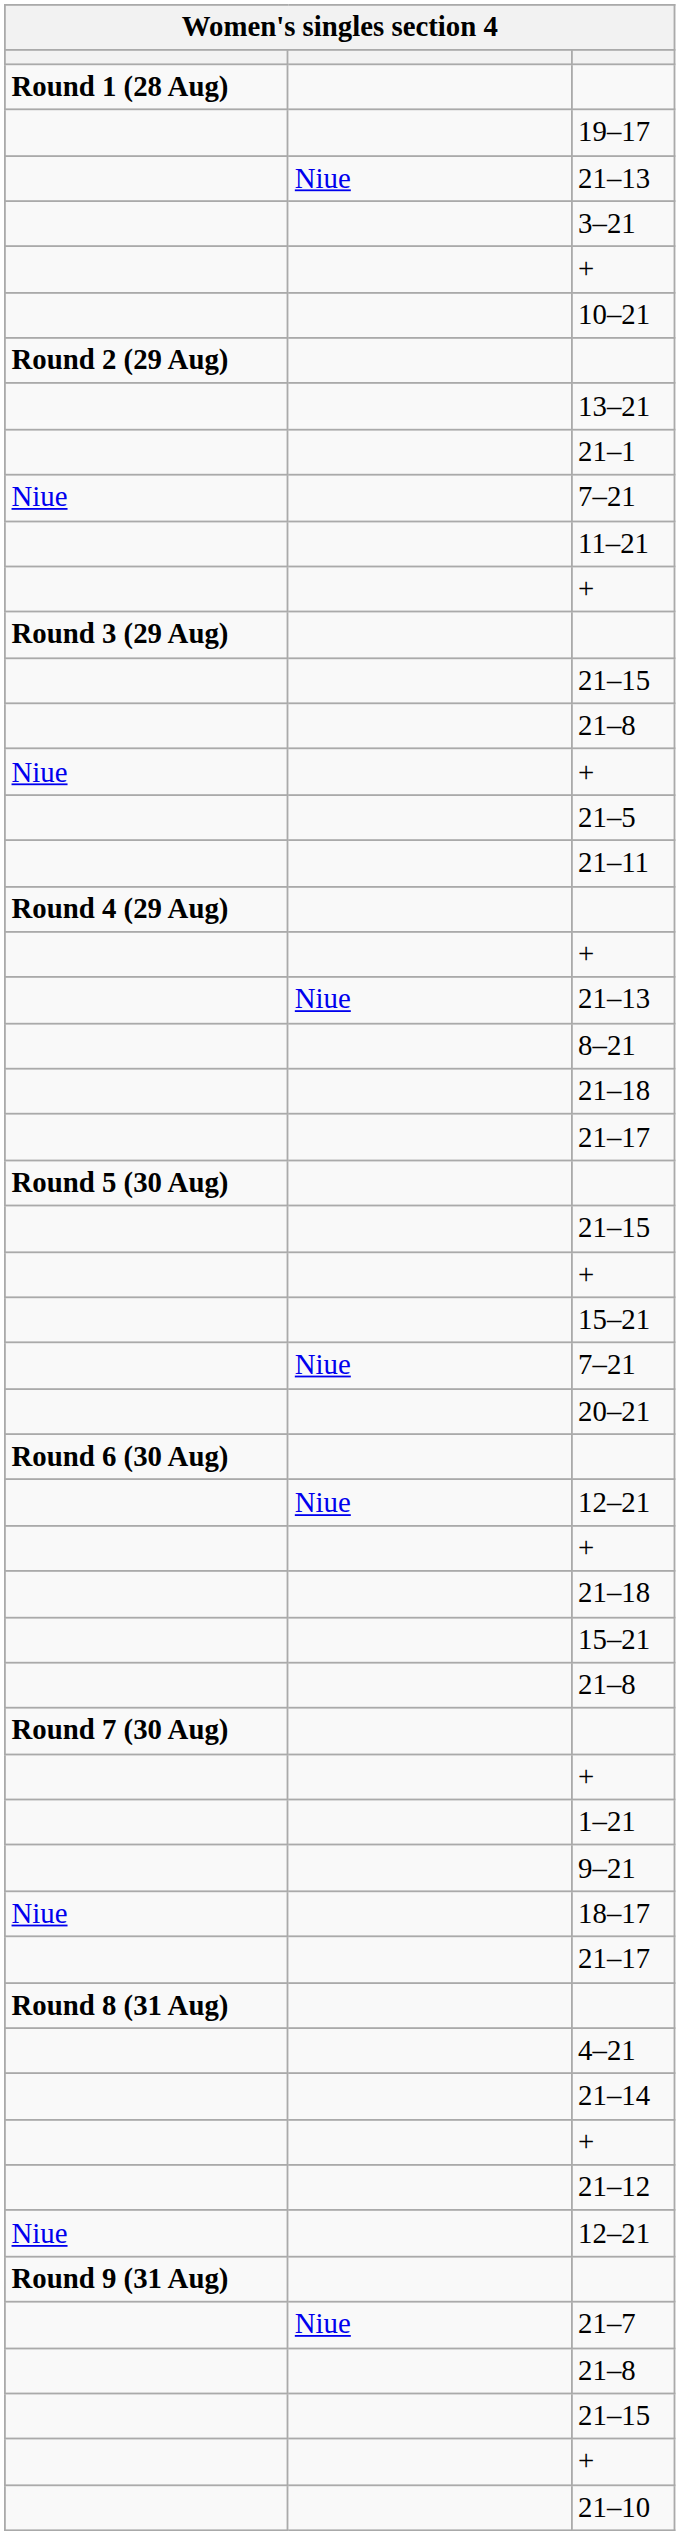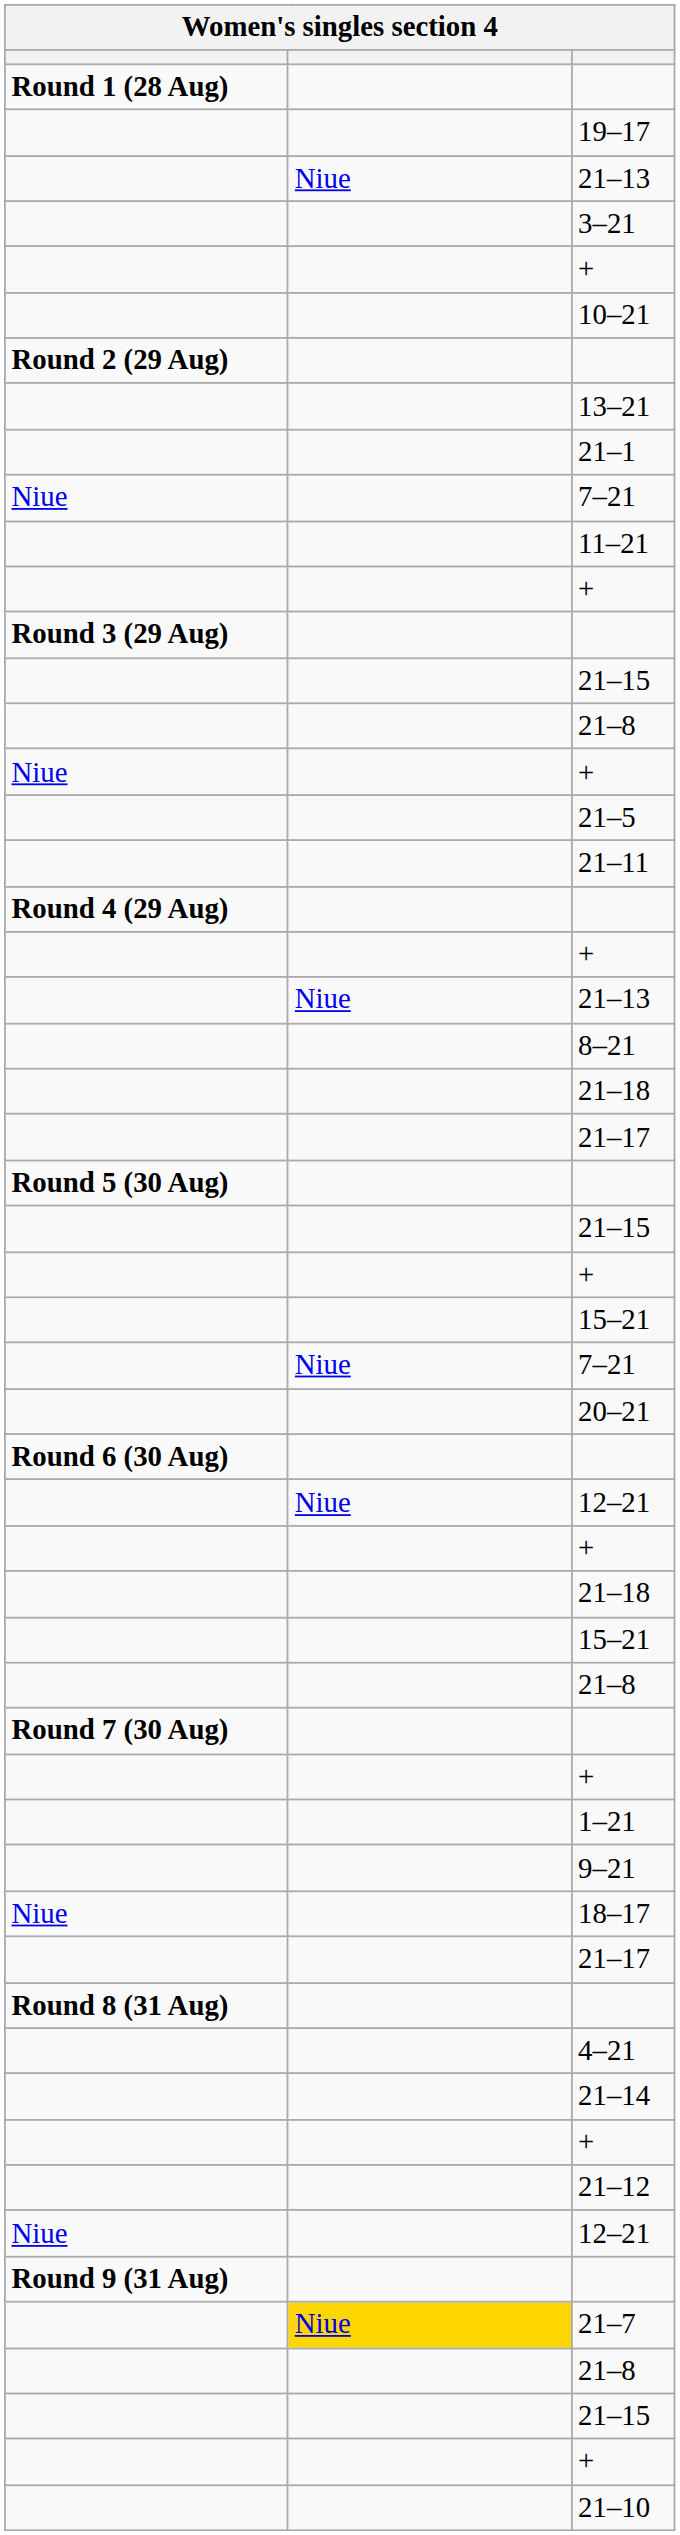(323, 2324) no background -> (323, 2324) gold background
